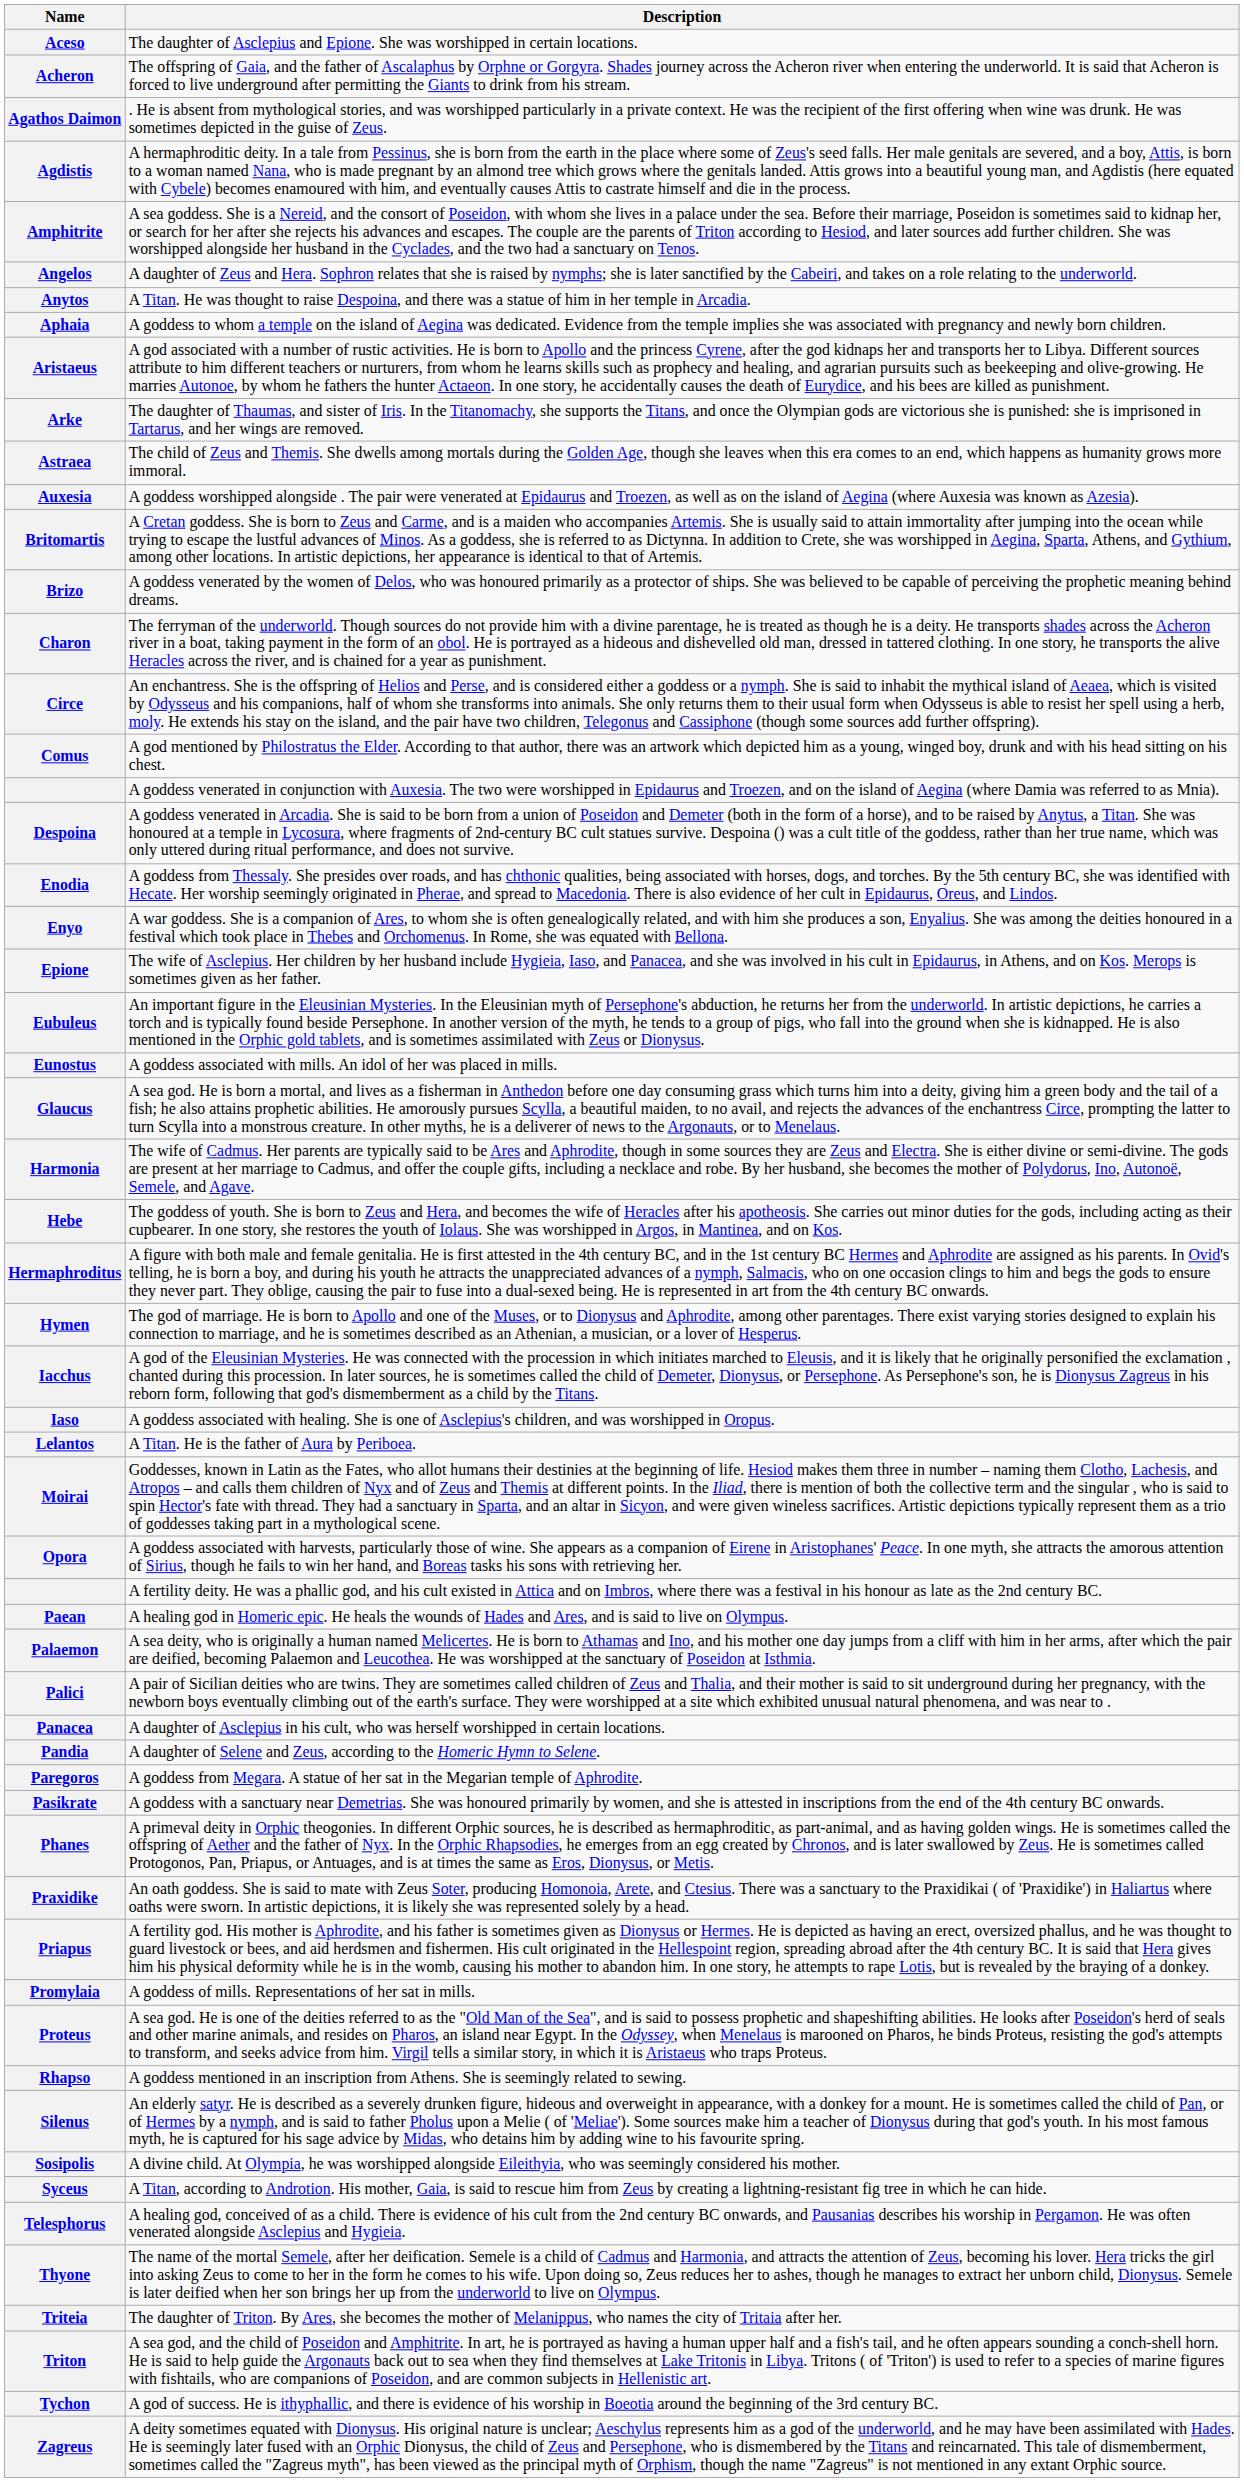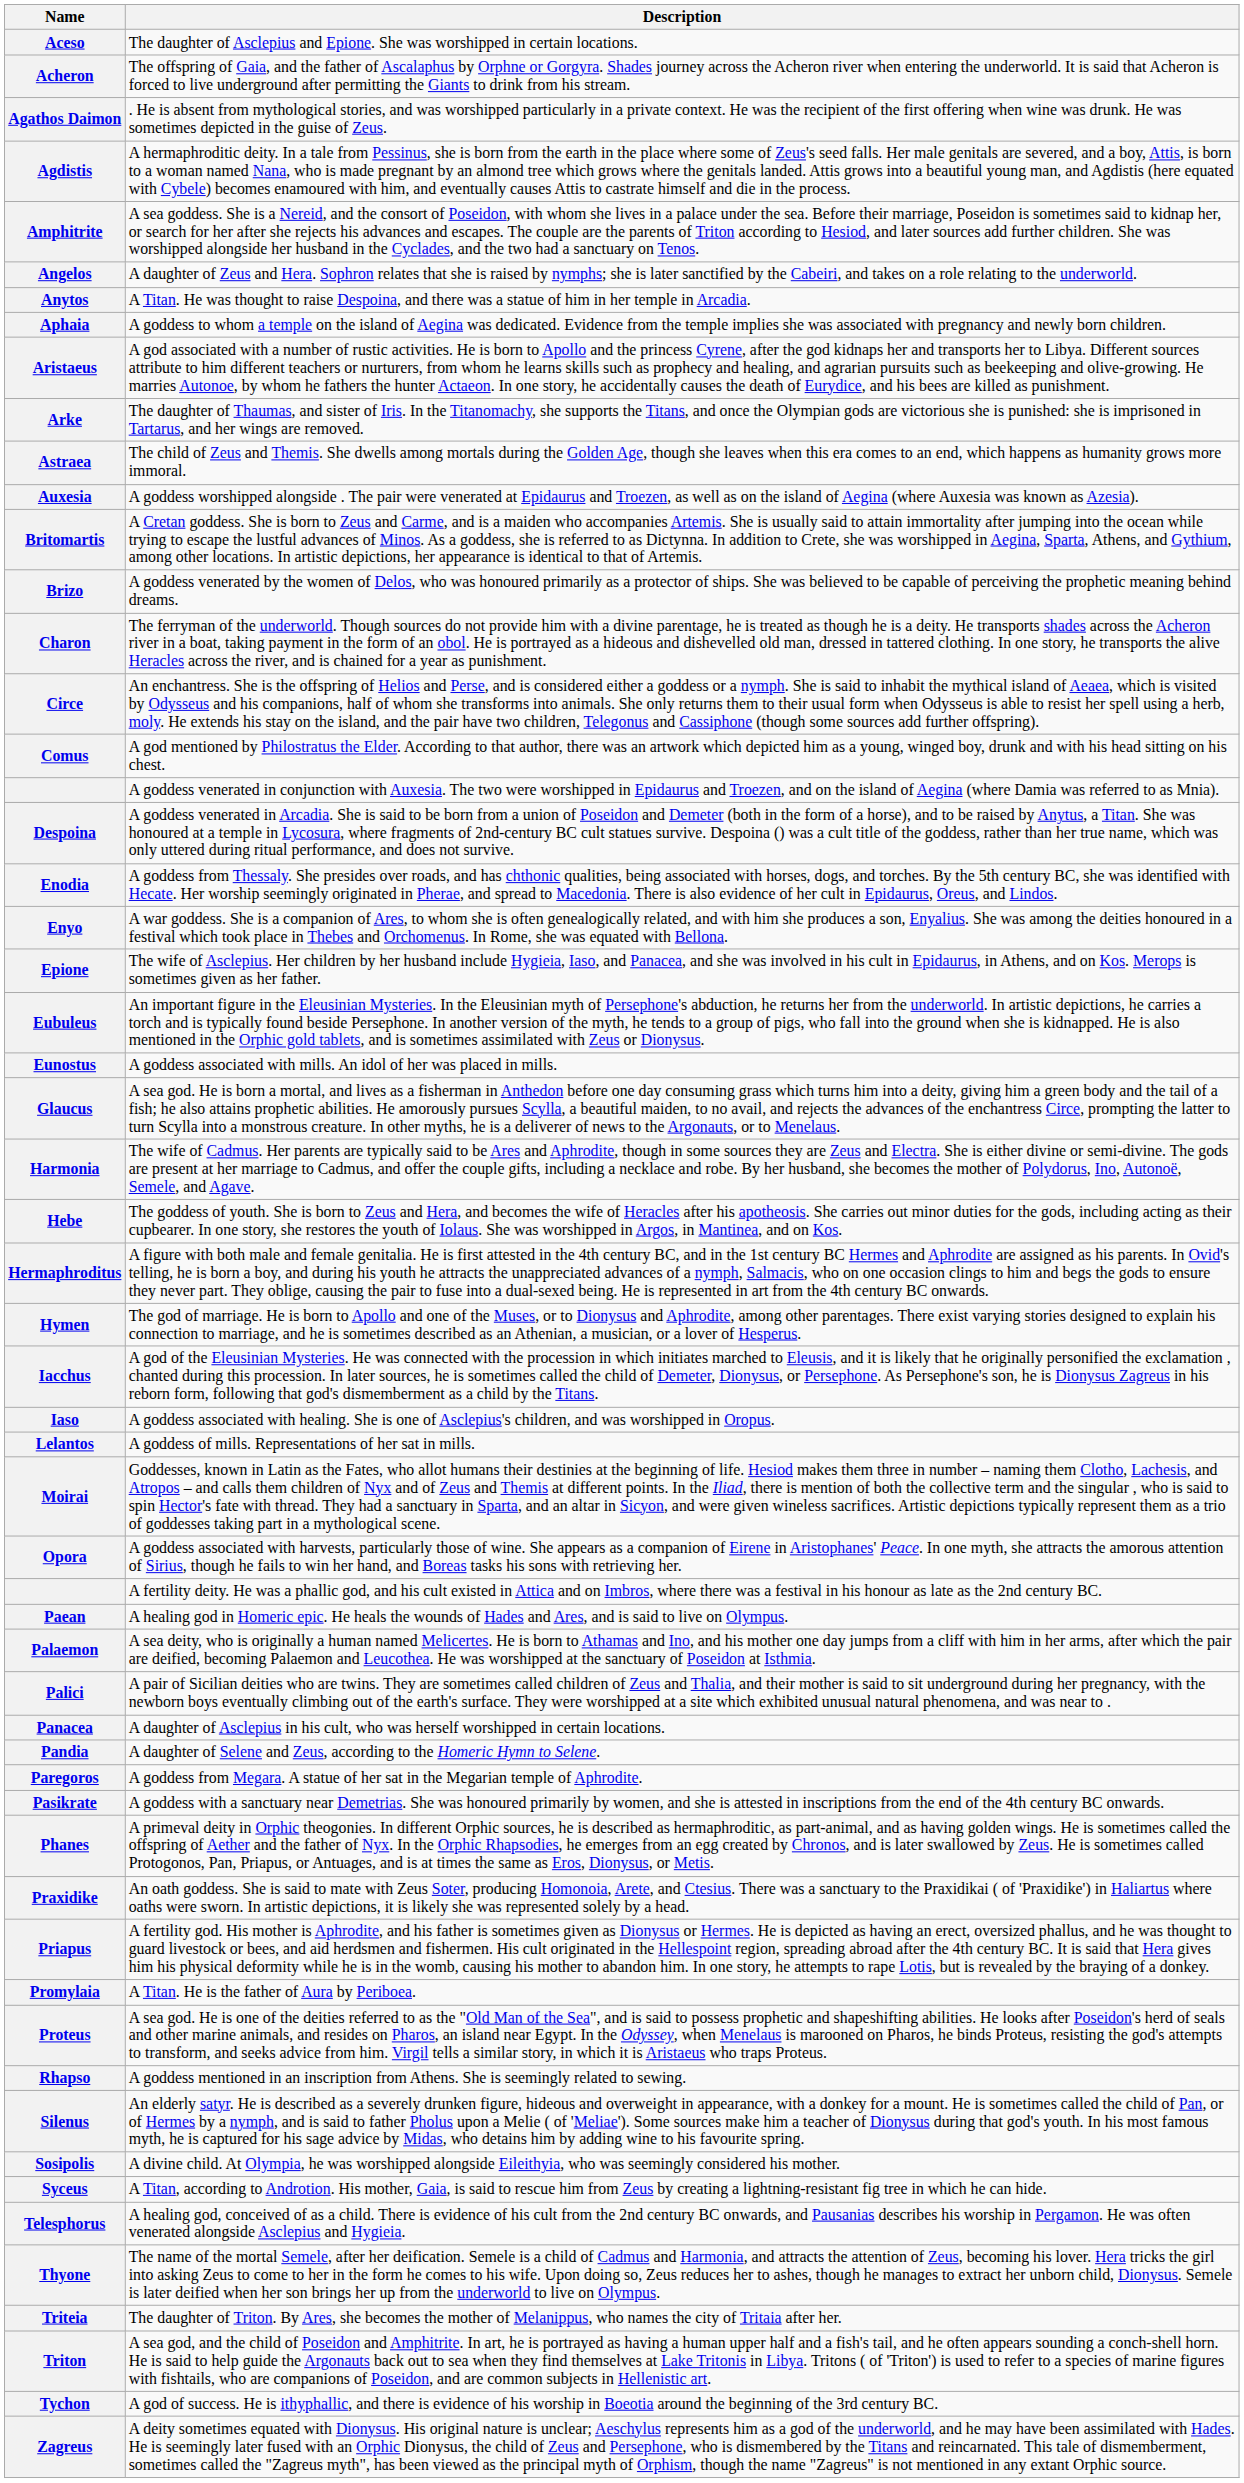(272, 1444) A Titan. He is the father of Aura by Periboea. -> (302, 1444) A goddess of mills. Representations of her sat in mills.
(302, 1992) A goddess of mills. Representations of her sat in mills. -> (272, 1992) A Titan. He is the father of Aura by Periboea.
